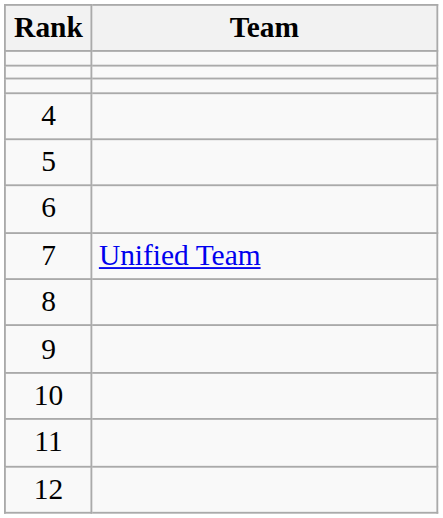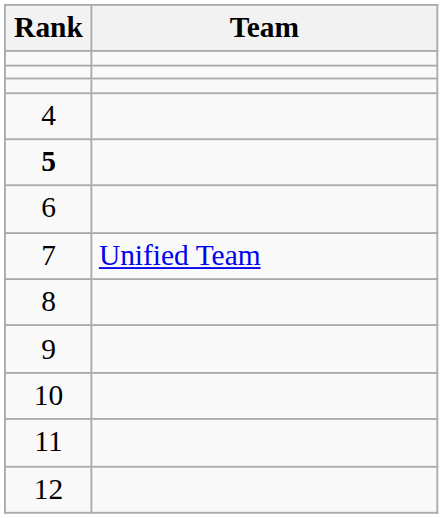(49, 161) normal -> (49, 161) bold
